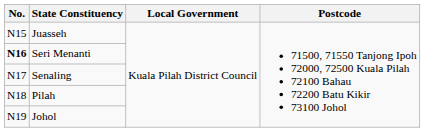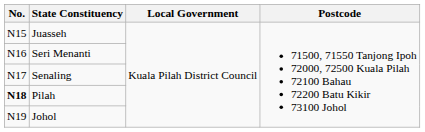(17, 53) bold -> (17, 53) normal
(17, 95) normal -> (17, 95) bold
